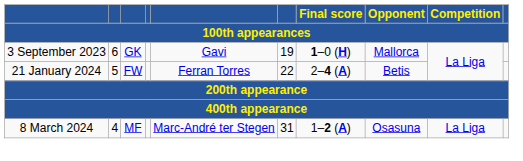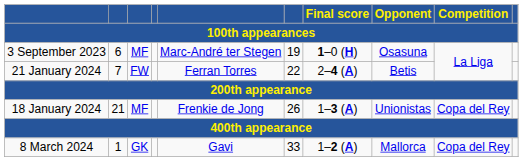(133, 52) GK -> (140, 52) MF
(214, 52) Gavi -> (221, 52) Marc-André ter Stegen
(396, 52) Mallorca -> (403, 52) Osasuna
(115, 71) 5 -> (118, 71) 7
+ row: (57, 109)
(115, 128) 4 -> (118, 147) 1
(133, 128) MF -> (140, 147) GK
(214, 128) Marc-André ter Stegen -> (221, 147) Gavi
(287, 128) 31 -> (294, 147) 33
(396, 128) Osasuna -> (403, 147) Mallorca
(465, 128) La Liga -> (473, 147) Copa del Rey
